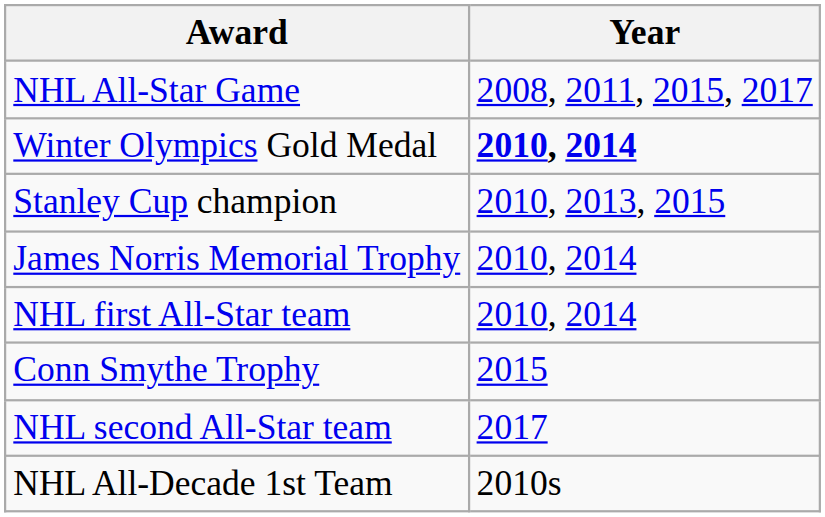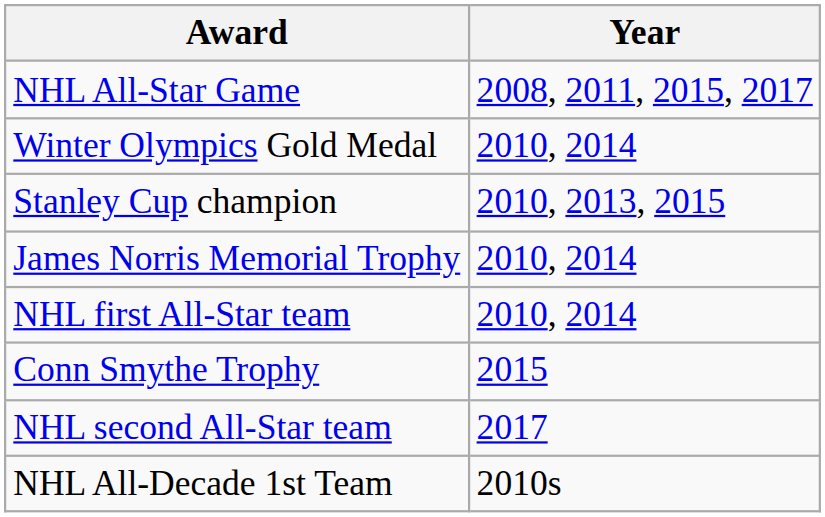(557, 145) bold -> (557, 145) normal
